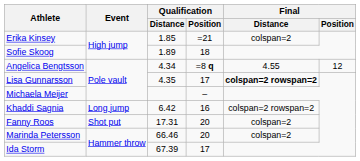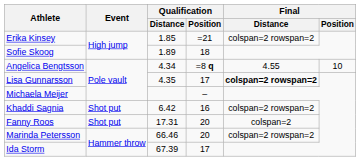(271, 39) colspan=2 -> (271, 39) colspan=2 rowspan=2
(337, 66) 12 -> (337, 66) 10
(109, 108) Long jump -> (104, 108) Shot put
(271, 136) colspan=2 -> (271, 136) colspan=2 rowspan=2
